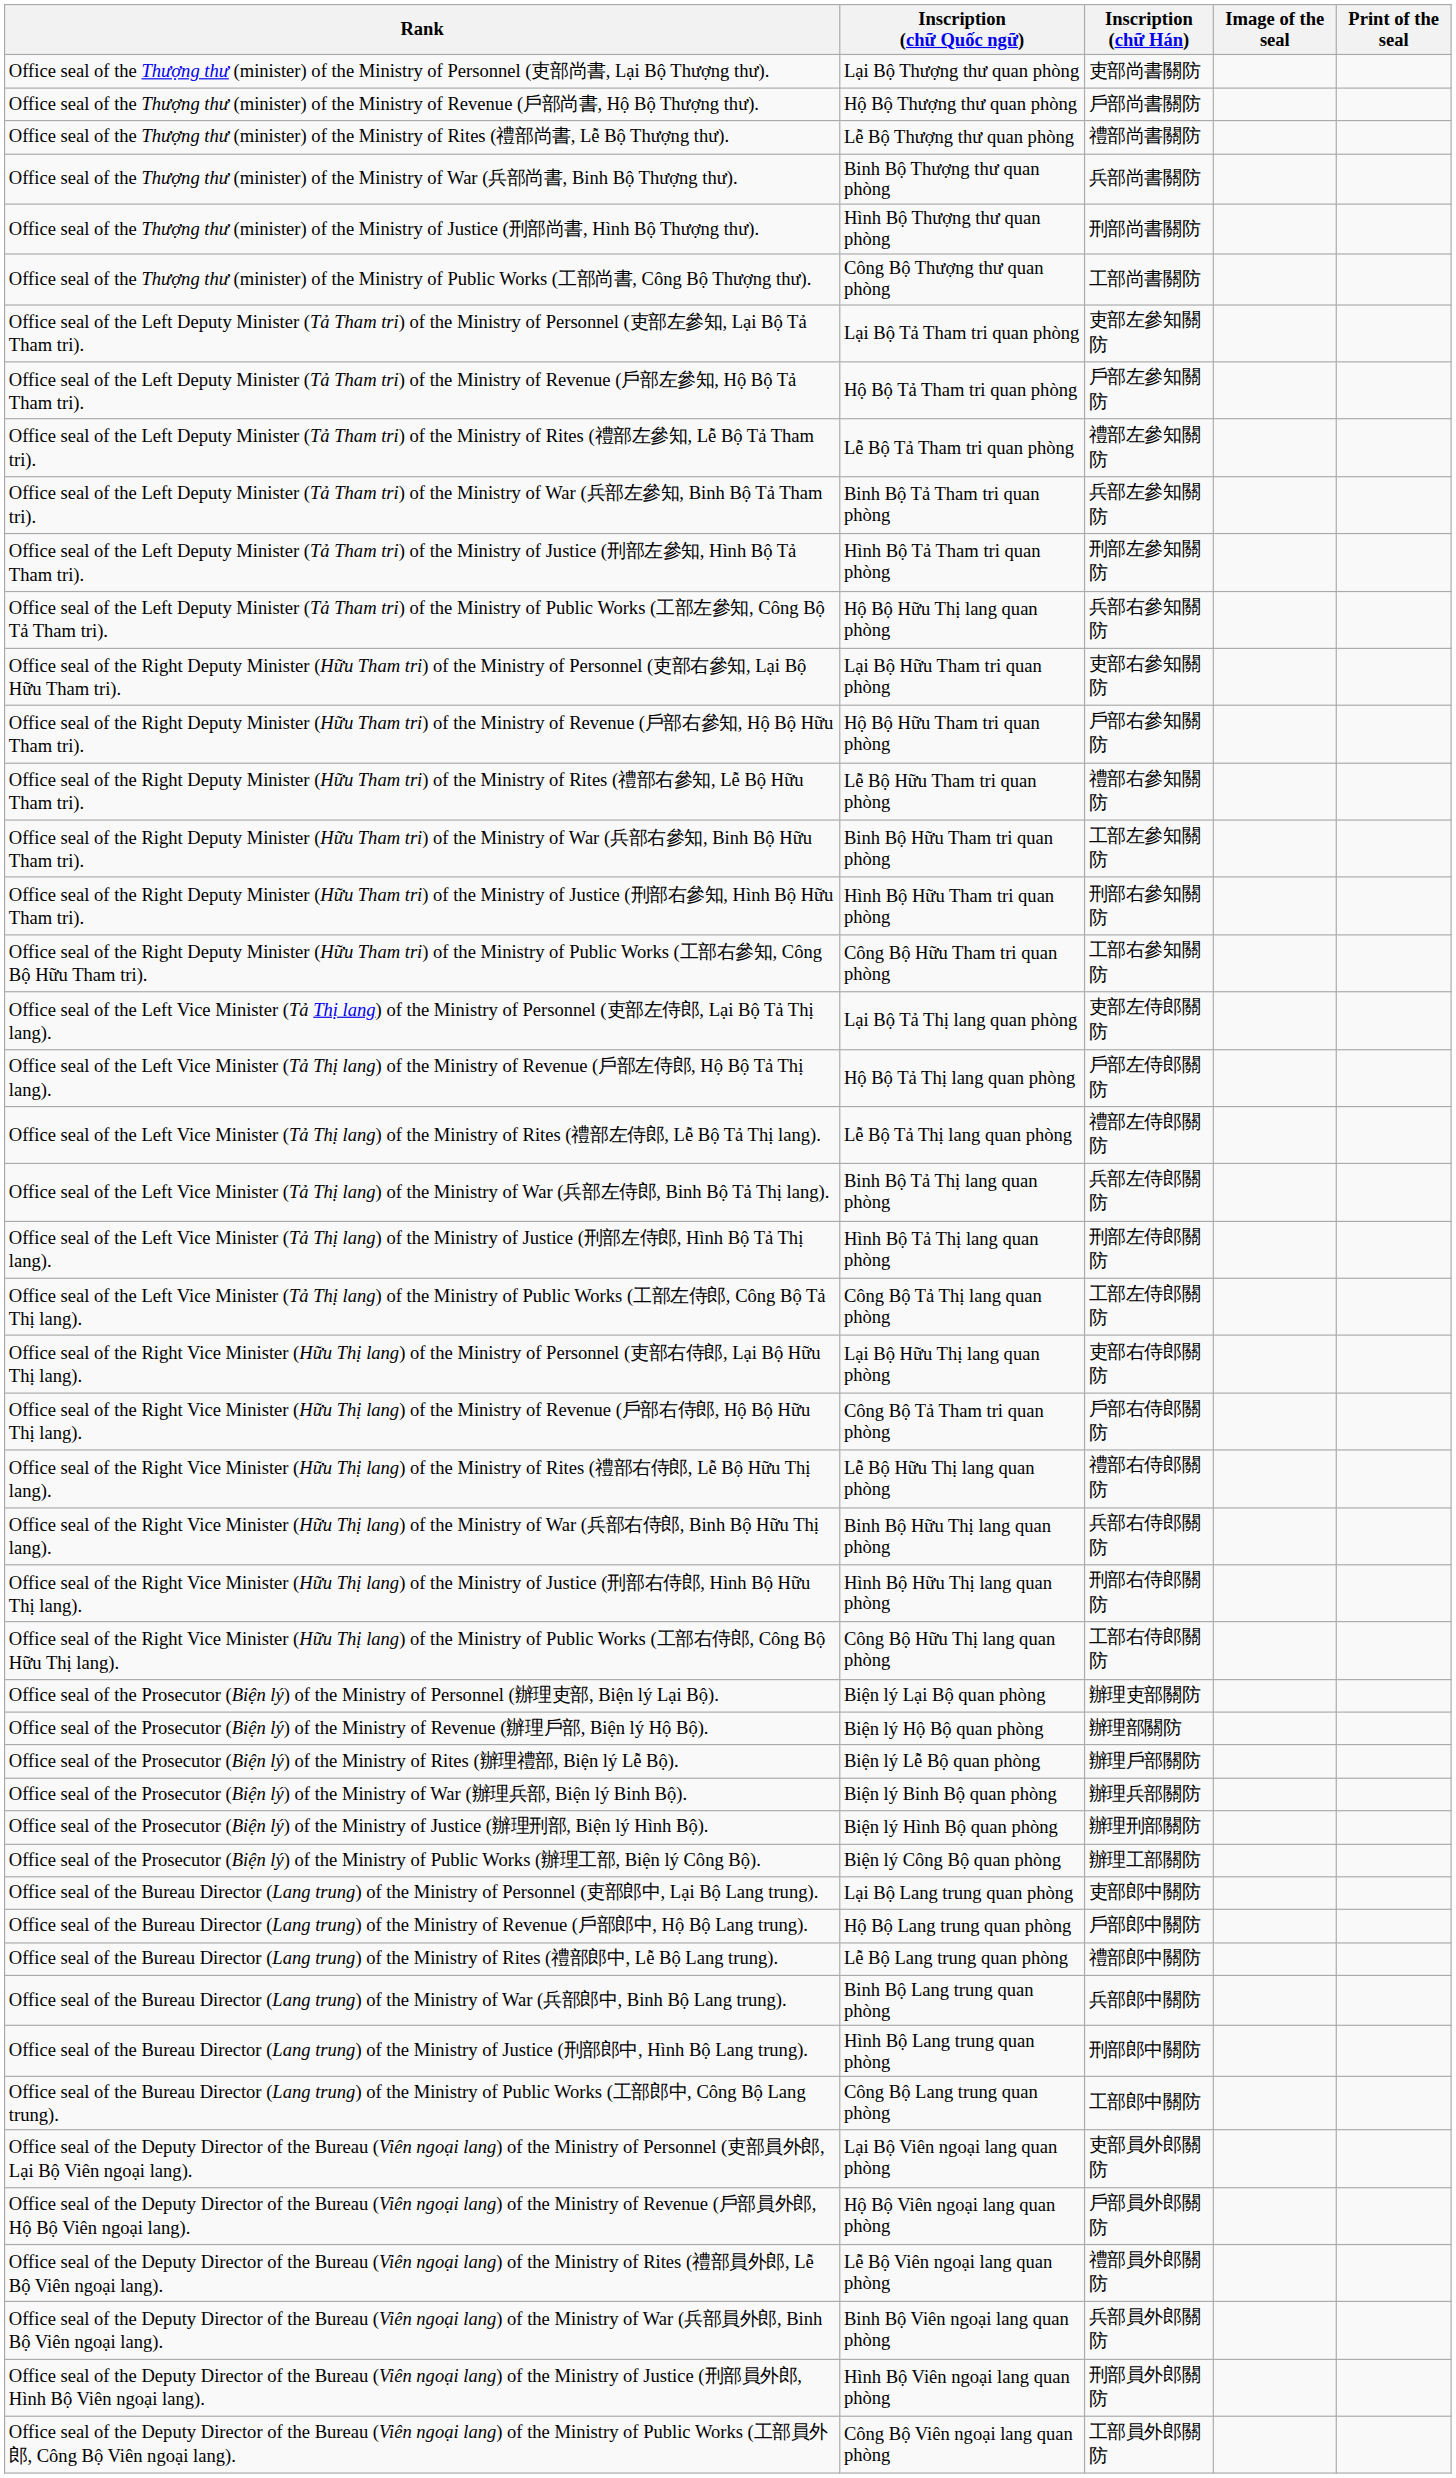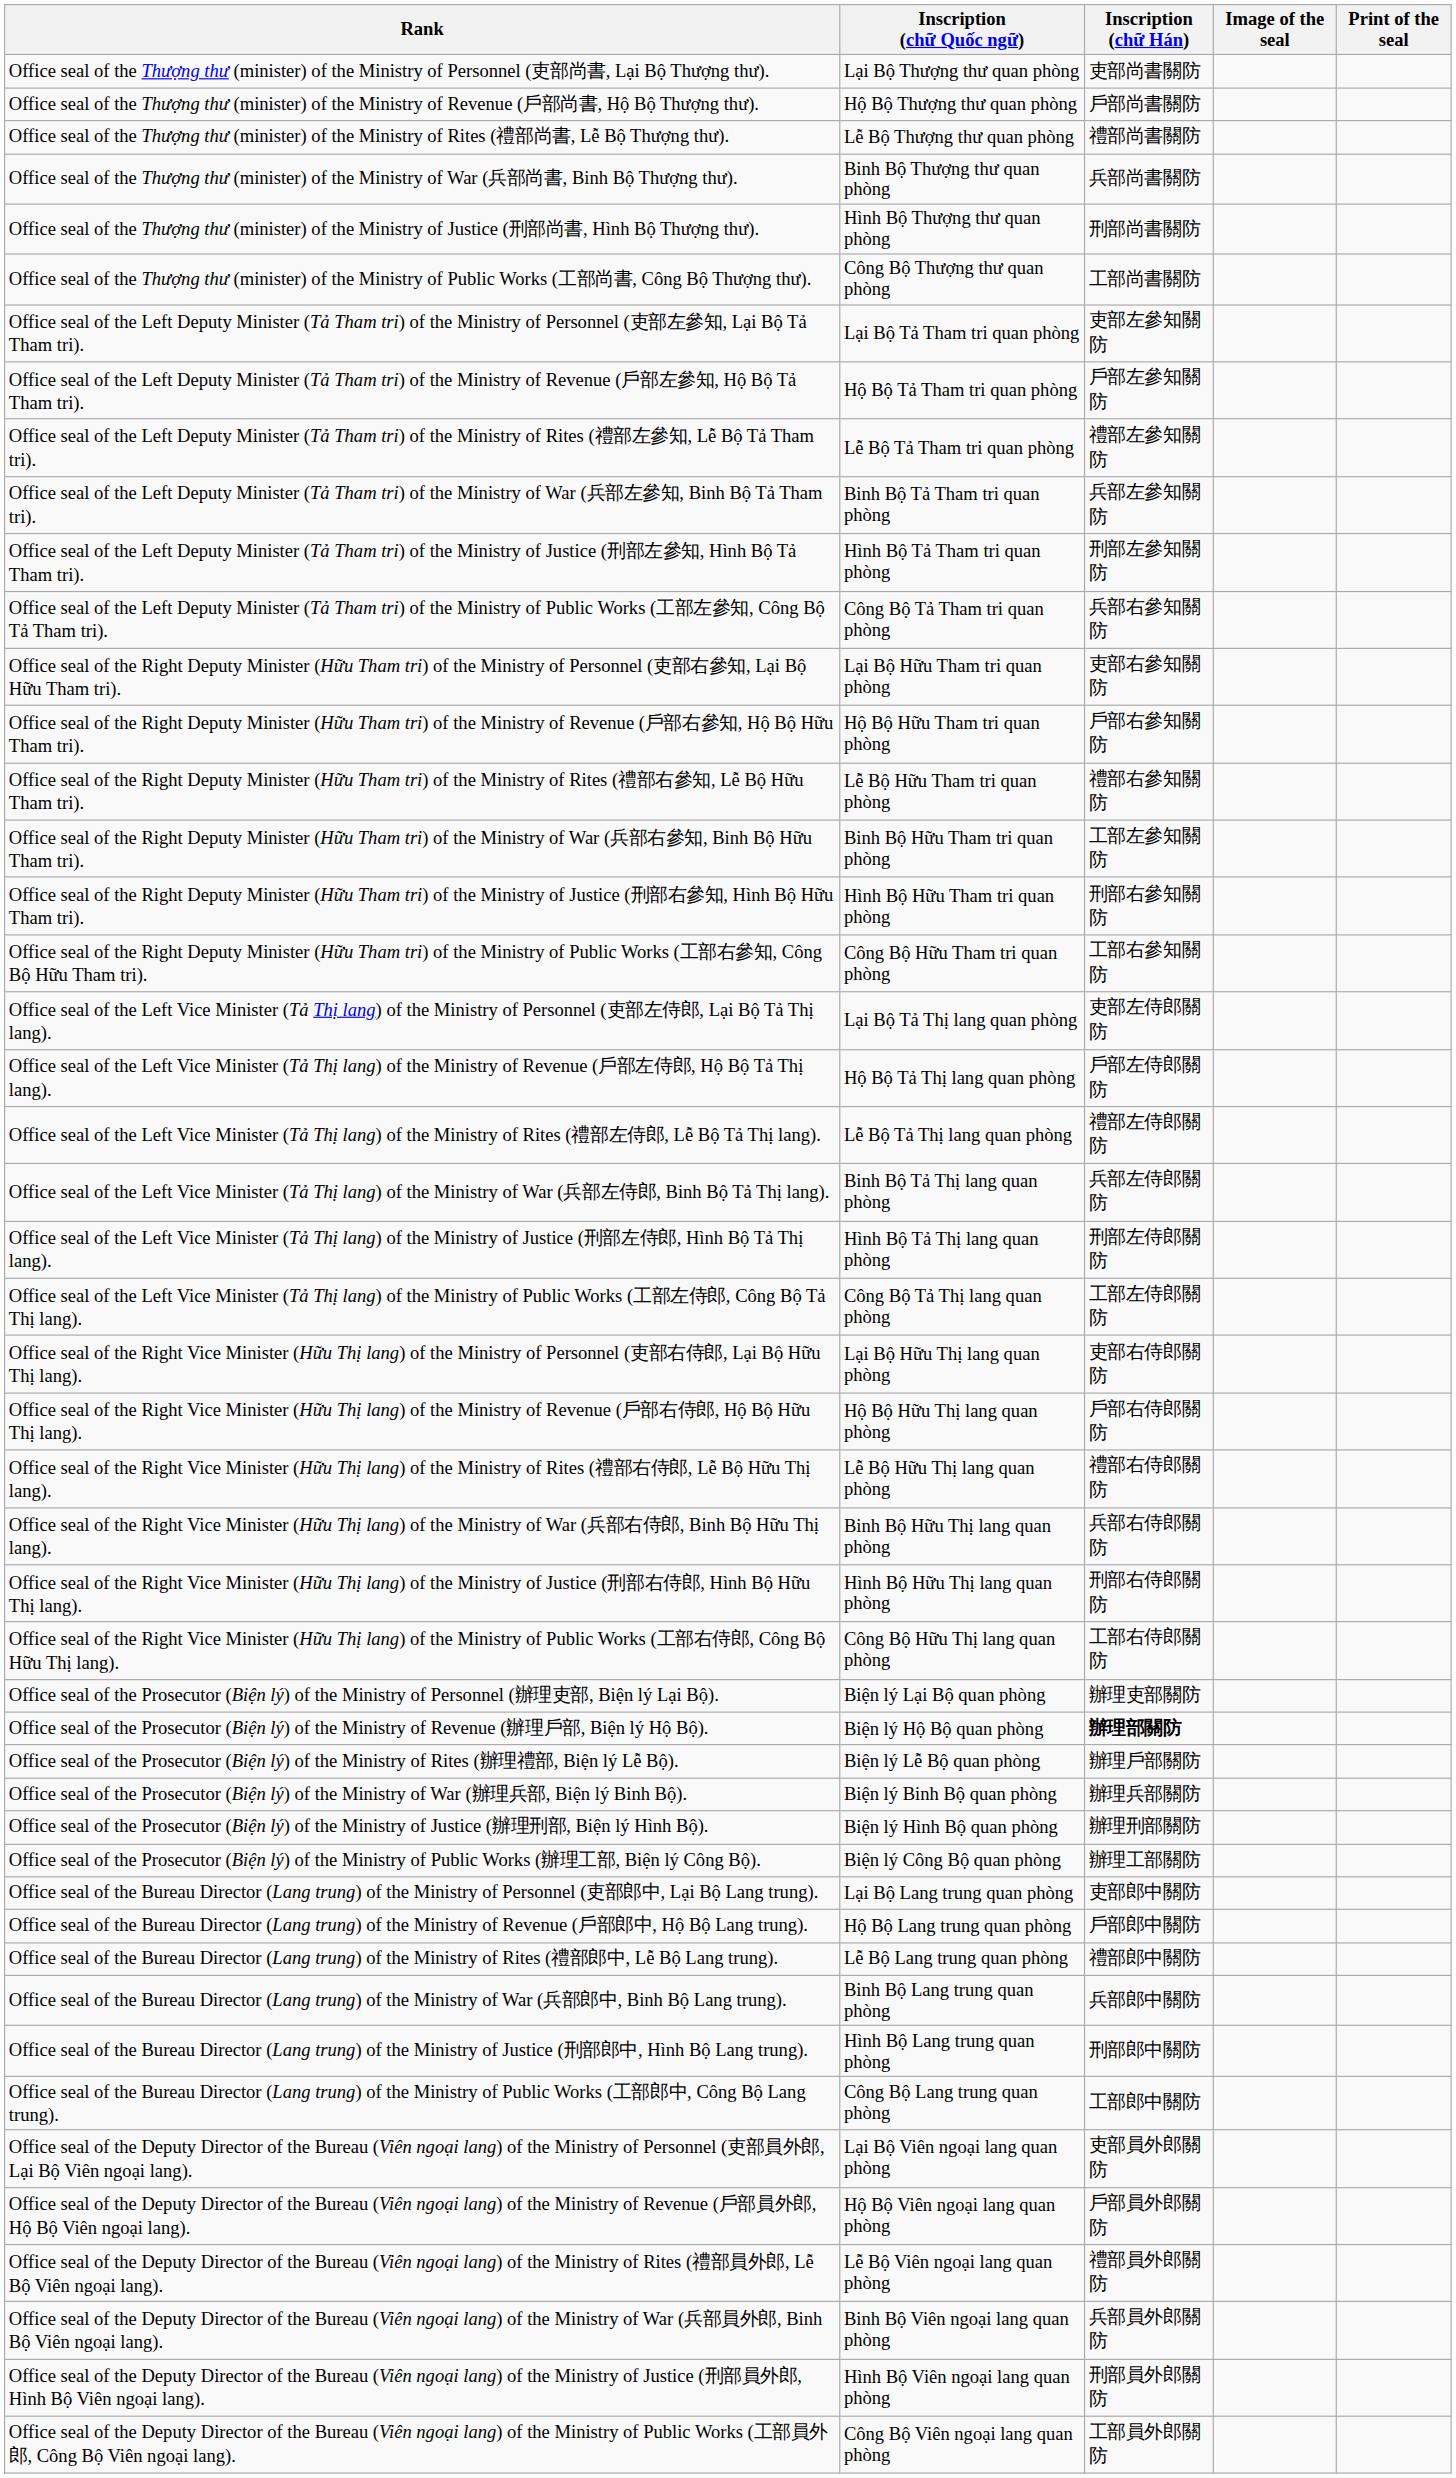(941, 619) Hộ Bộ Hữu Thị lang quan phòng -> (944, 619) Công Bộ Tả Tham tri quan phòng
(944, 1421) Công Bộ Tả Tham tri quan phòng -> (941, 1421) Hộ Bộ Hữu Thị lang quan phòng
(1135, 1727) normal -> (1135, 1727) bold
